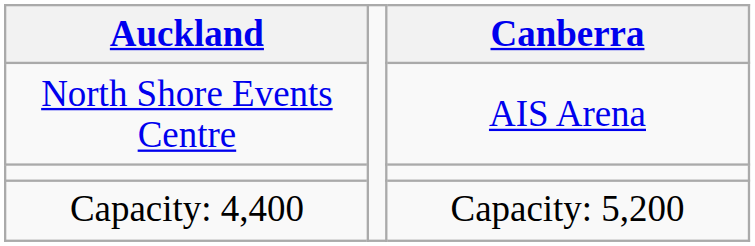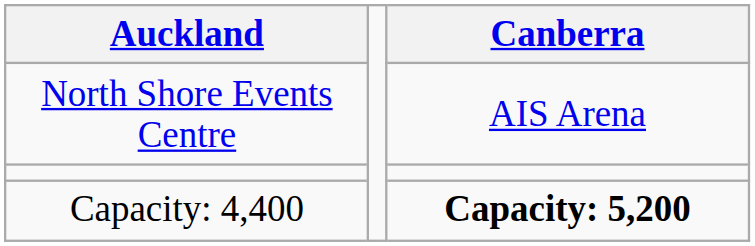(567, 209) normal -> (567, 209) bold
